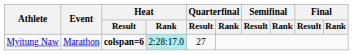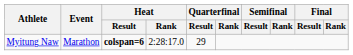(166, 42) paleturquoise background -> (166, 42) no background
(201, 42) 27 -> (201, 42) 29
